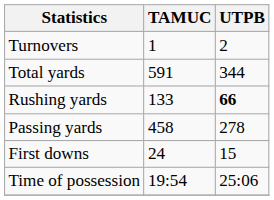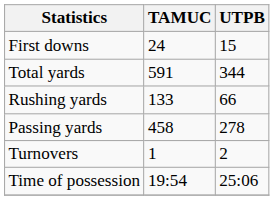rows swapped: (49, 153) <-> (43, 45)
(228, 99) bold -> (228, 99) normal
